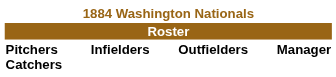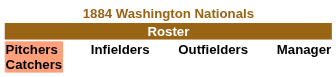(34, 57) no background -> (34, 57) lightsalmon background
